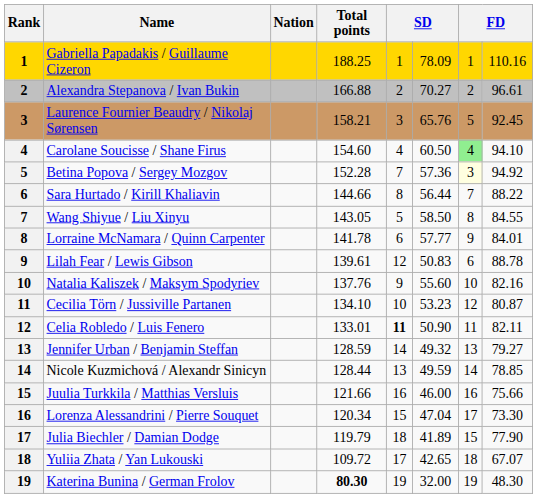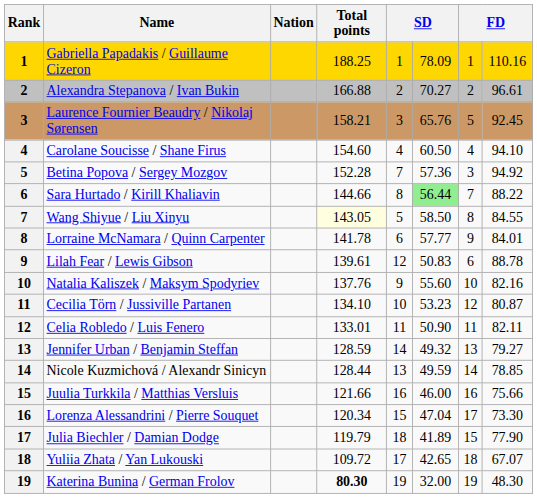(471, 150) lightgreen background -> (471, 150) no background
(471, 172) lightyellow background -> (471, 172) no background
(435, 194) no background -> (435, 194) lightgreen background
(352, 217) no background -> (352, 217) lightyellow background
(399, 327) bold -> (399, 327) normal
